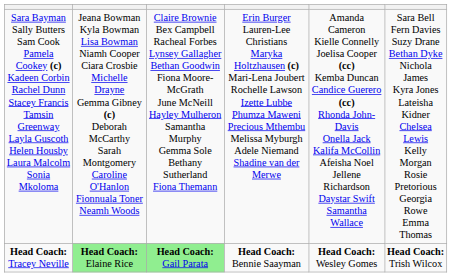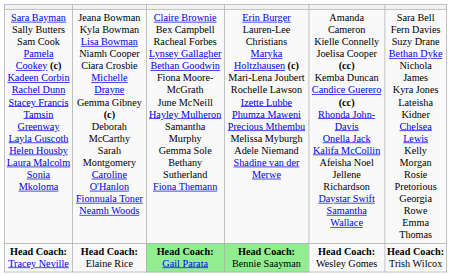(109, 258) lightgreen background -> (109, 258) no background
(266, 258) no background -> (266, 258) lightgreen background
